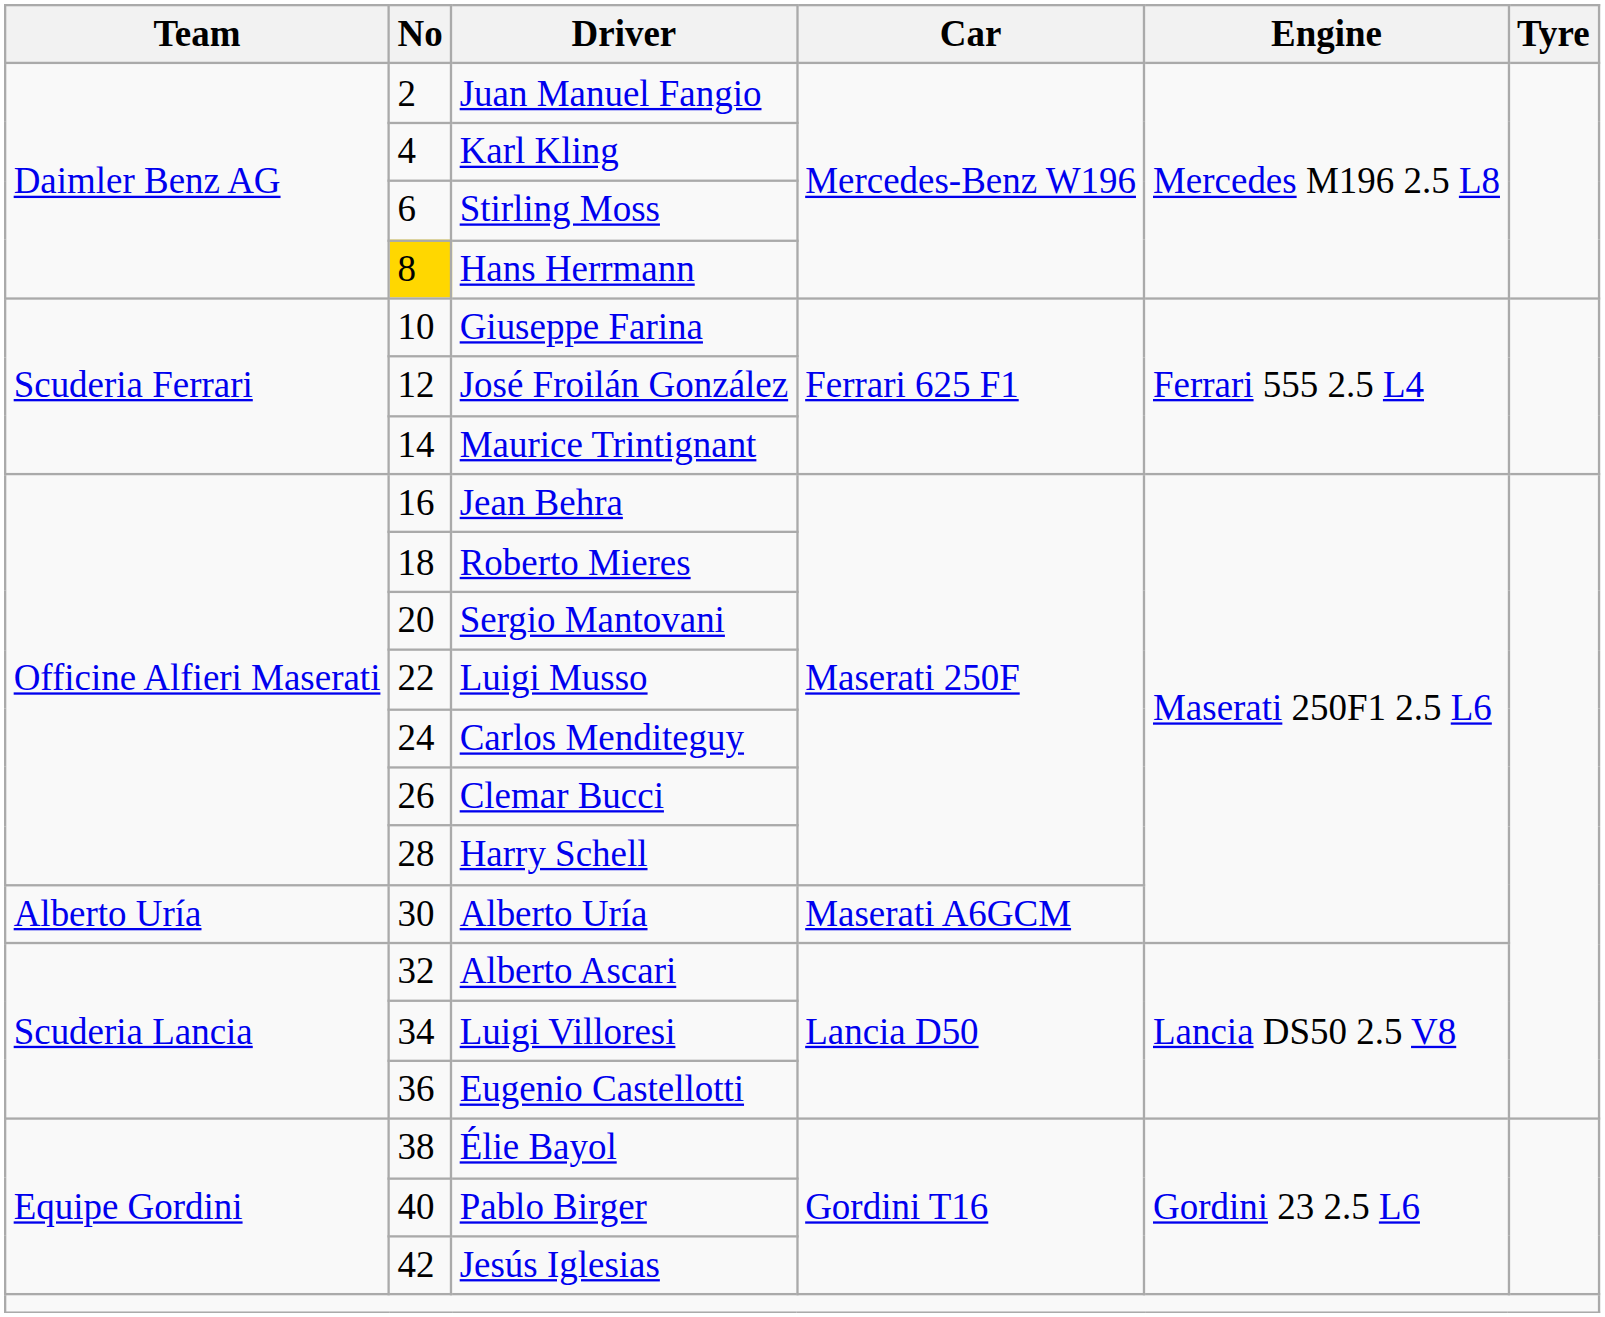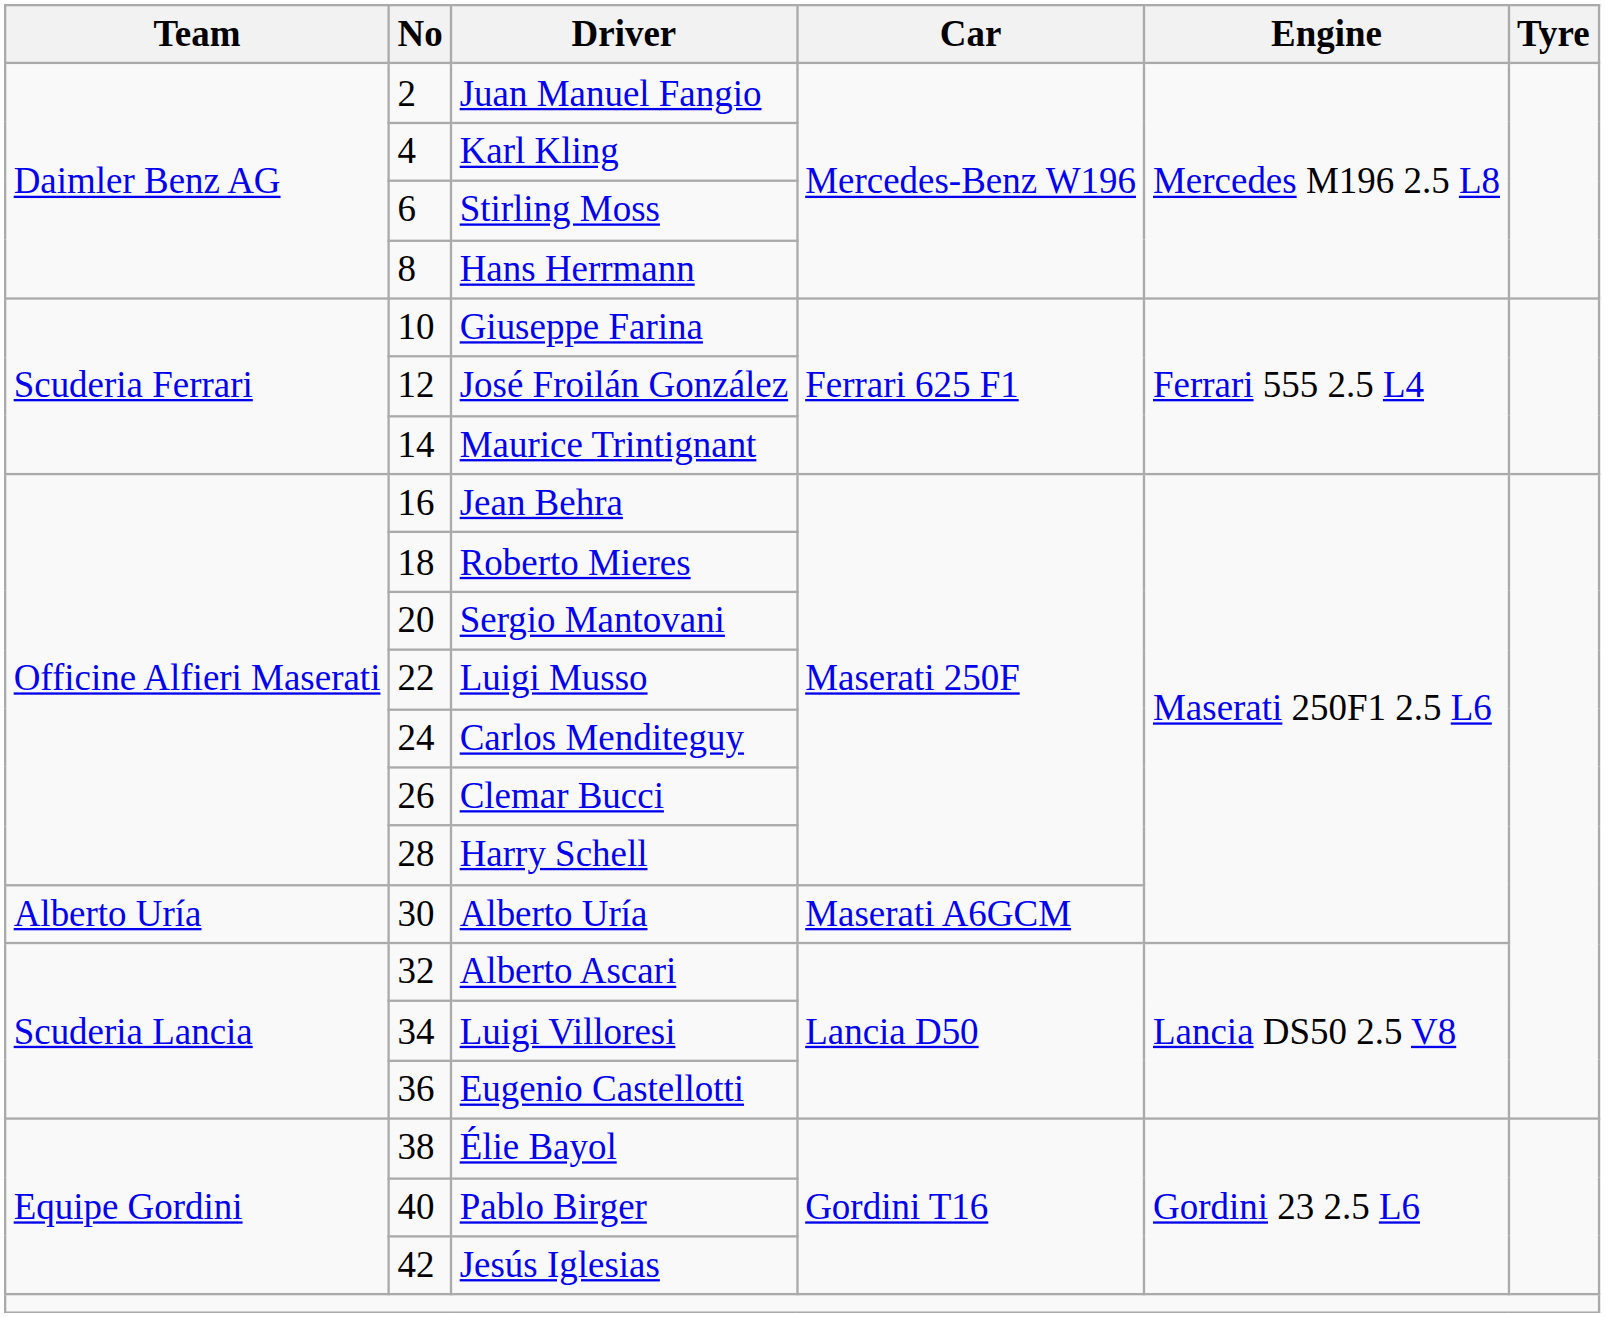(407, 268) gold background -> (407, 268) no background
